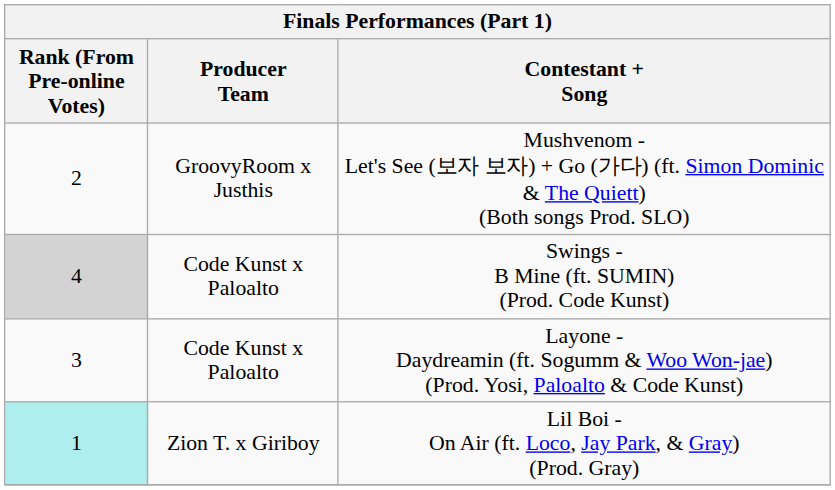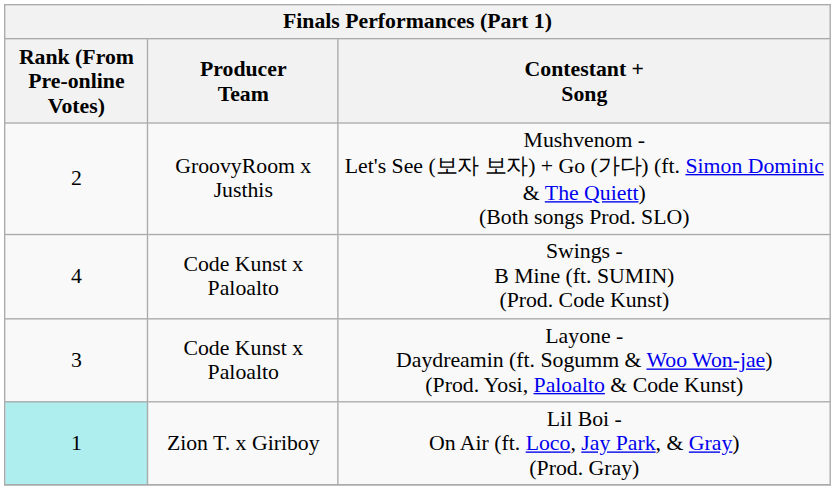(76, 276) lightgrey background -> (76, 276) no background
